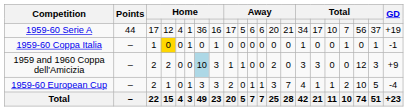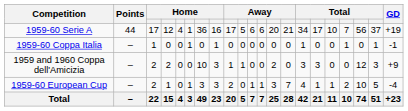(168, 45) gold background -> (168, 45) no background
(202, 65) lightblue background -> (202, 65) no background
